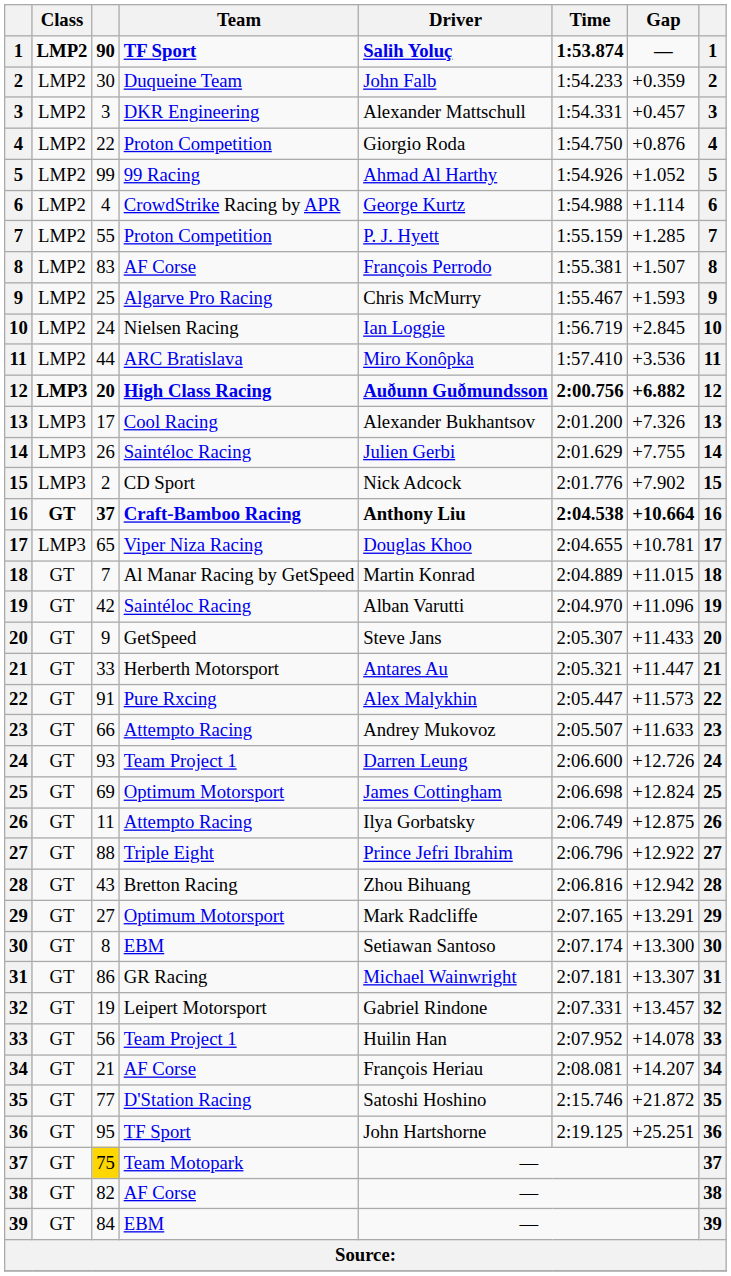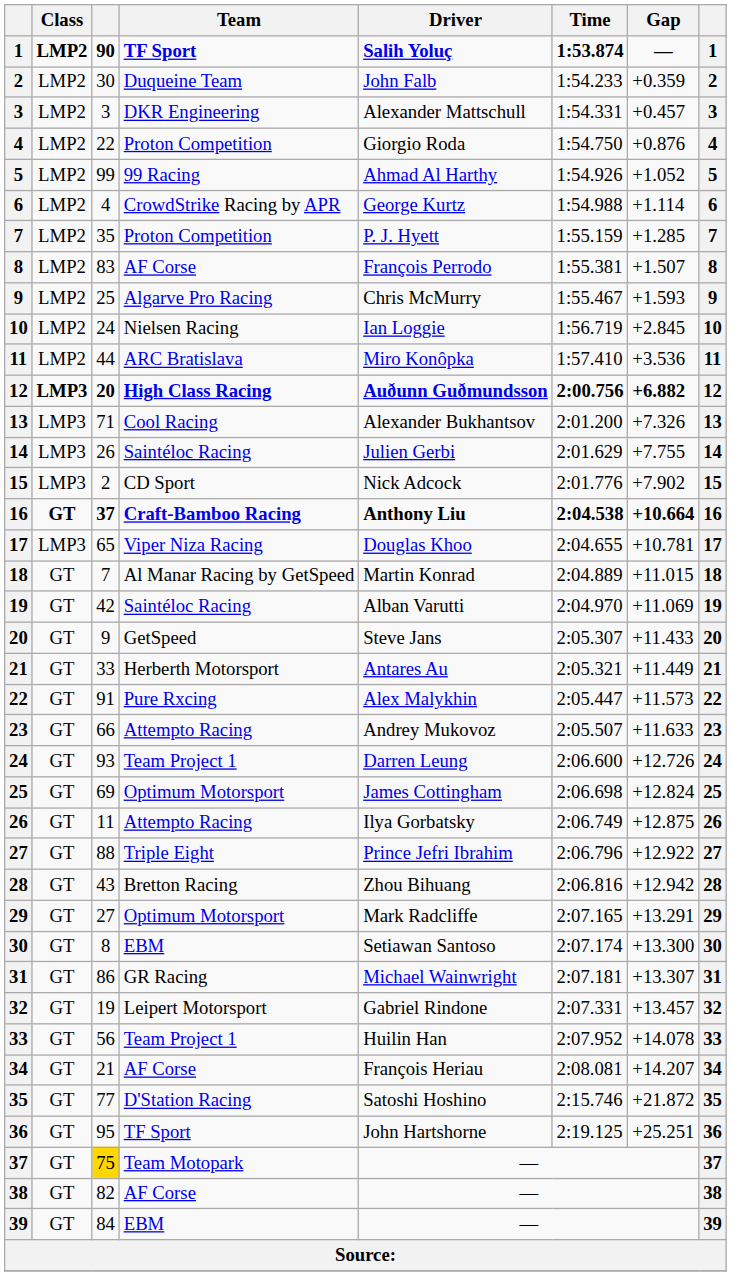(106, 236) 55 -> (106, 236) 35
(106, 421) 17 -> (106, 421) 71
(663, 606) +11.096 -> (663, 606) +11.069
(663, 668) +11.447 -> (663, 668) +11.449
